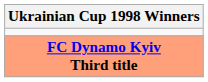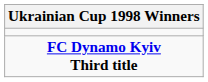(104, 56) lightsalmon background -> (104, 56) no background
